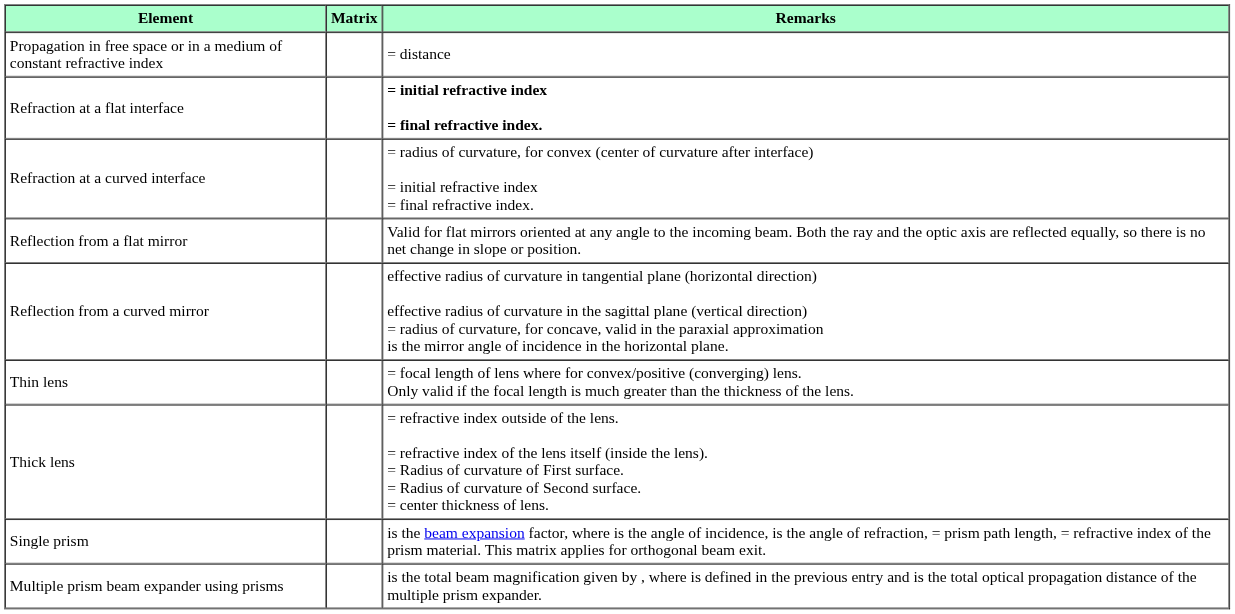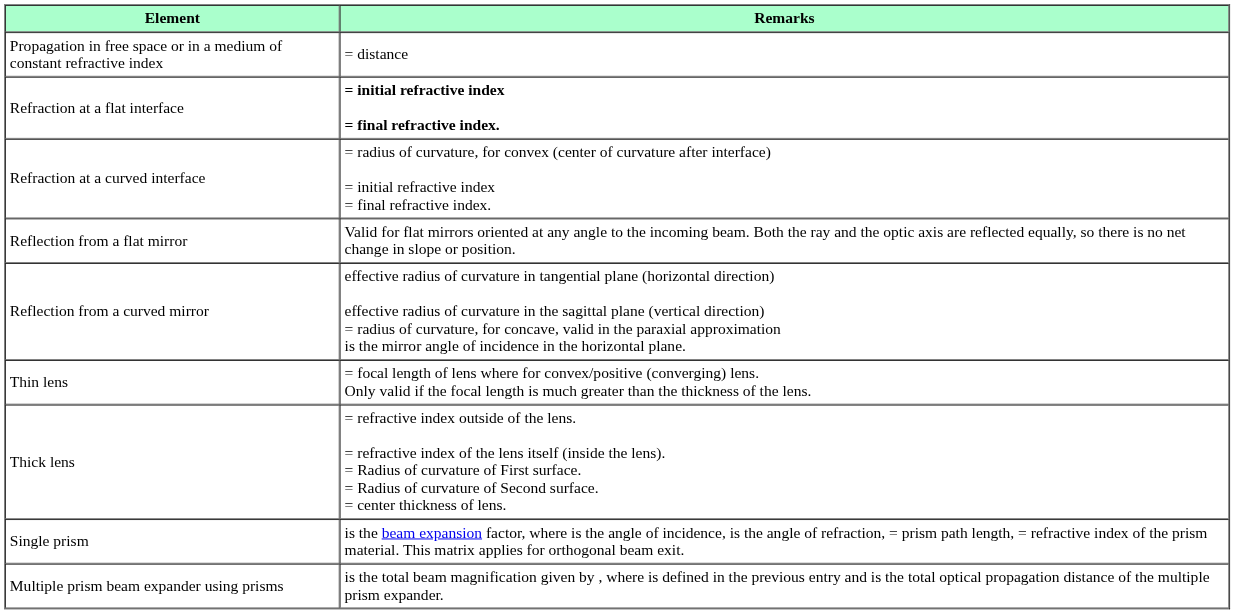- column: (354, 18)
